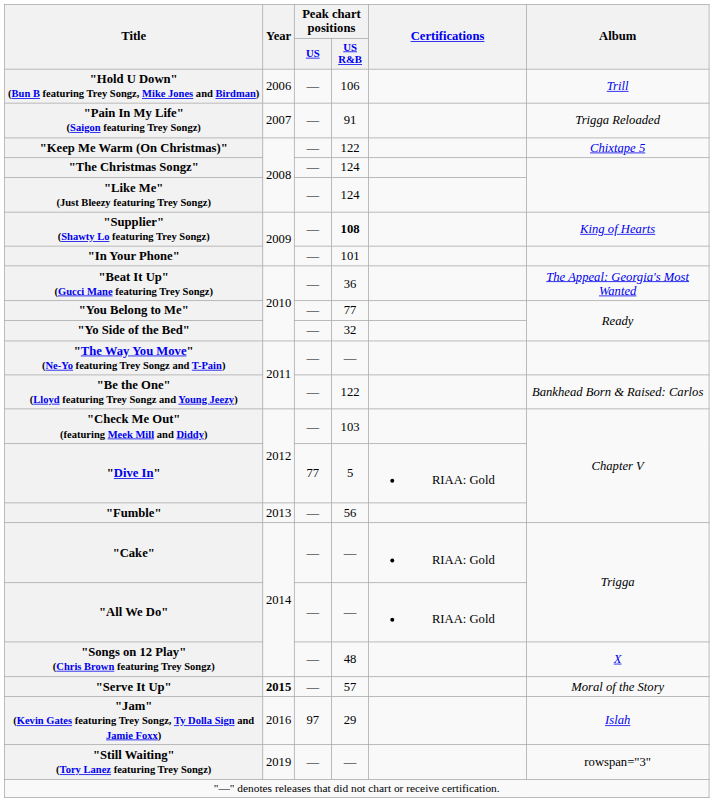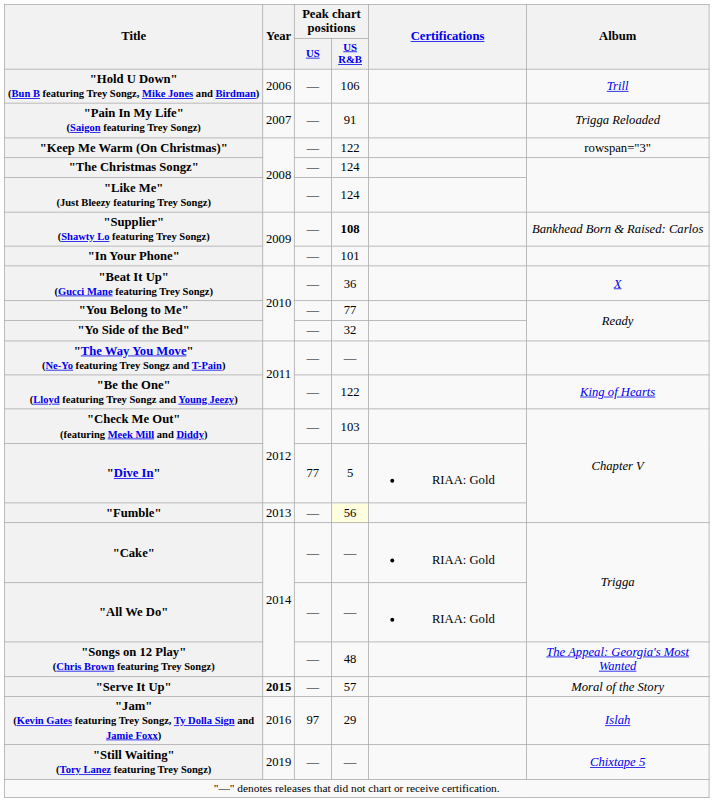(618, 147) Chixtape 5 -> (618, 147) rowspan="3"
(618, 229) King of Hearts -> (618, 229) Bankhead Born & Raised: Carlos
(618, 283) The Appeal: Georgia's Most Wanted -> (618, 283) X
(618, 392) Bankhead Born & Raised: Carlos -> (618, 392) King of Hearts
(350, 513) no background -> (350, 513) lightyellow background
(618, 659) X -> (618, 659) The Appeal: Georgia's Most Wanted
(618, 762) rowspan="3" -> (618, 762) Chixtape 5
